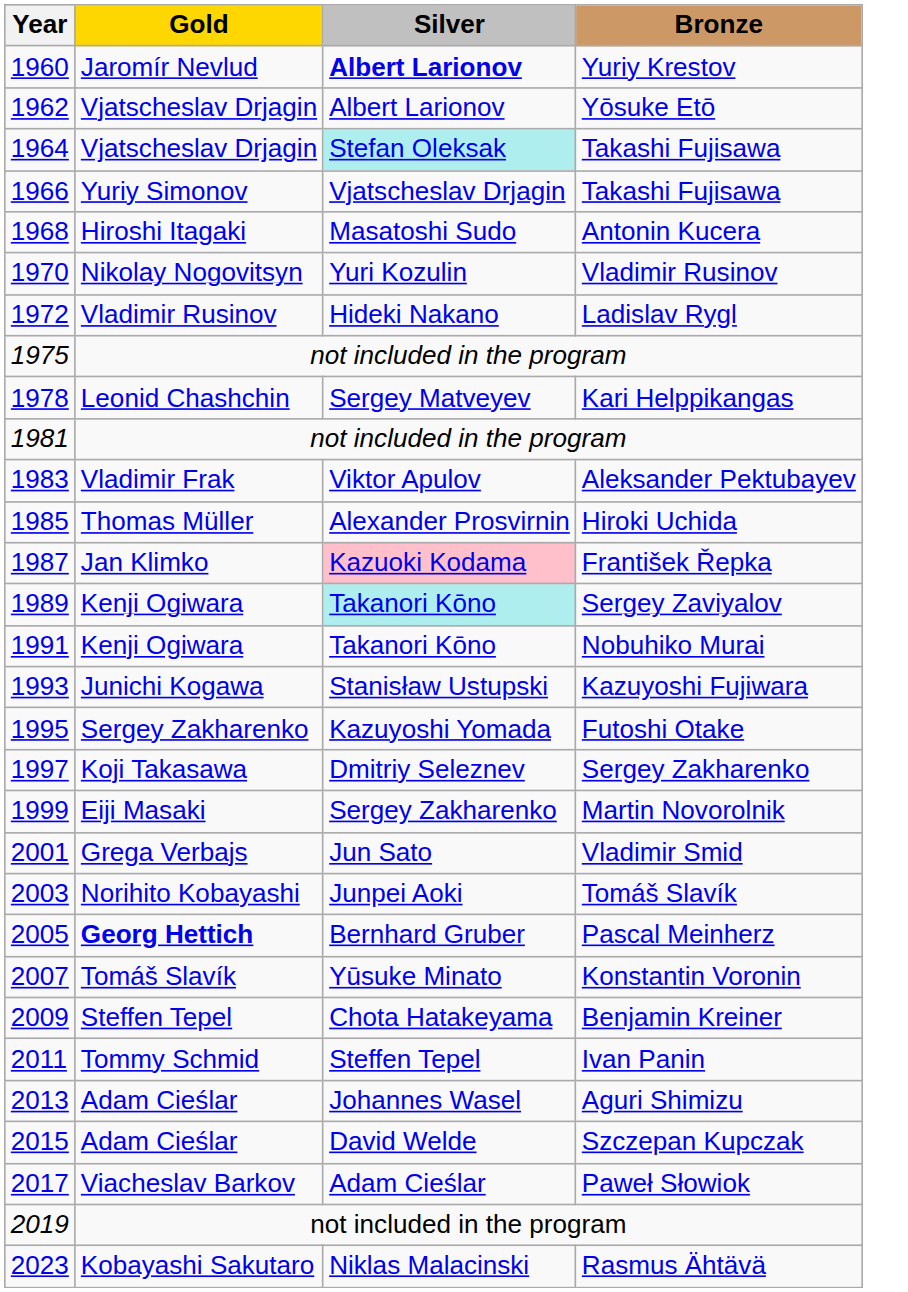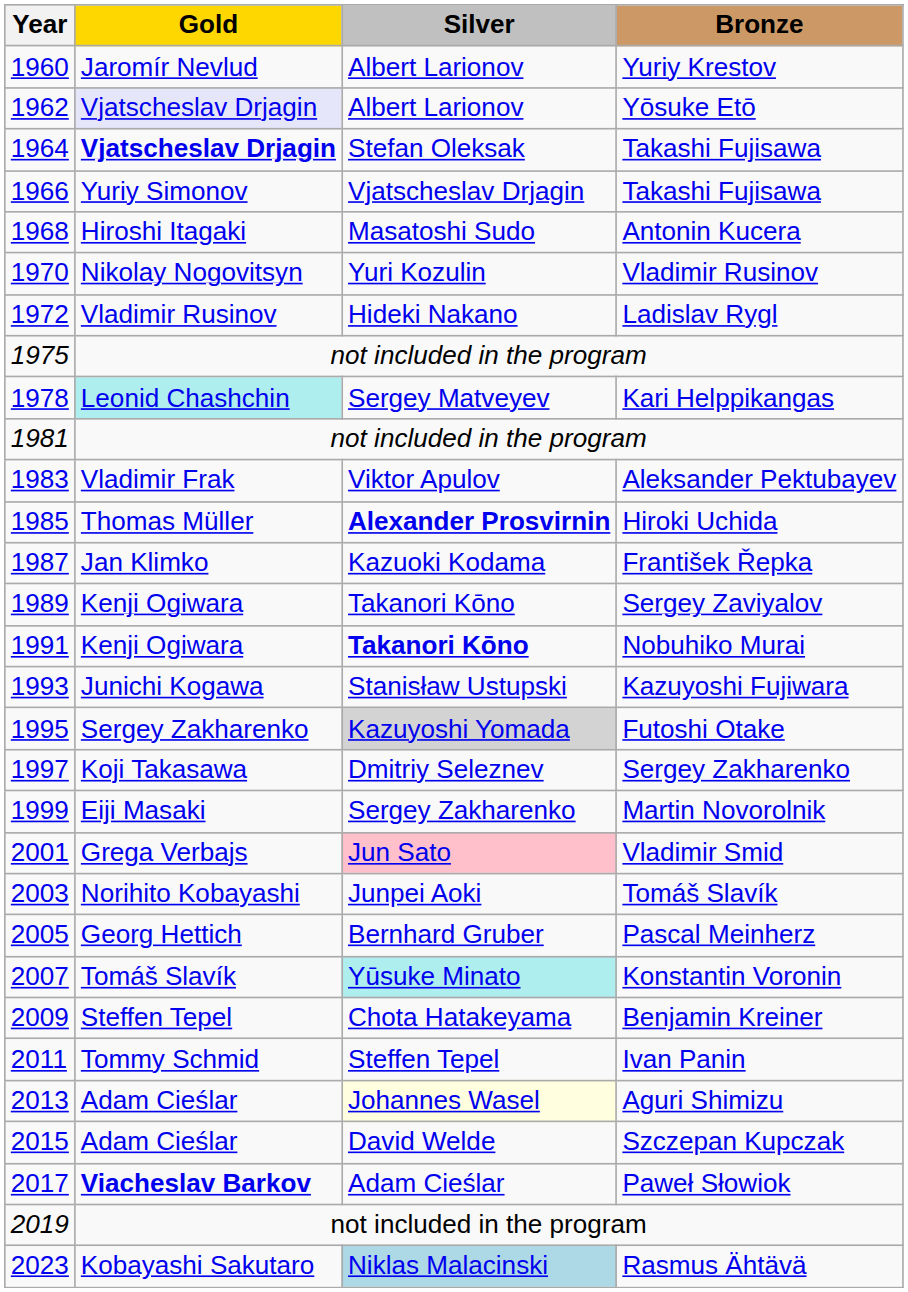(426, 66) bold -> (436, 66) normal
(199, 107) no background -> (199, 107) lavender background
(199, 149) normal -> (208, 149) bold
(418, 149) paleturquoise background -> (436, 149) no background
(185, 397) no background -> (185, 397) paleturquoise background
(449, 521) normal -> (479, 521) bold
(428, 562) pink background -> (447, 562) no background
(413, 604) paleturquoise background -> (431, 604) no background
(413, 645) normal -> (438, 645) bold
(440, 728) no background -> (459, 728) lightgrey background
(381, 852) no background -> (399, 852) pink background
(167, 935) bold -> (161, 935) normal
(415, 976) no background -> (434, 976) paleturquoise background
(425, 1100) no background -> (444, 1100) lightyellow background
(188, 1183) normal -> (196, 1183) bold
(429, 1266) no background -> (448, 1266) lightblue background
